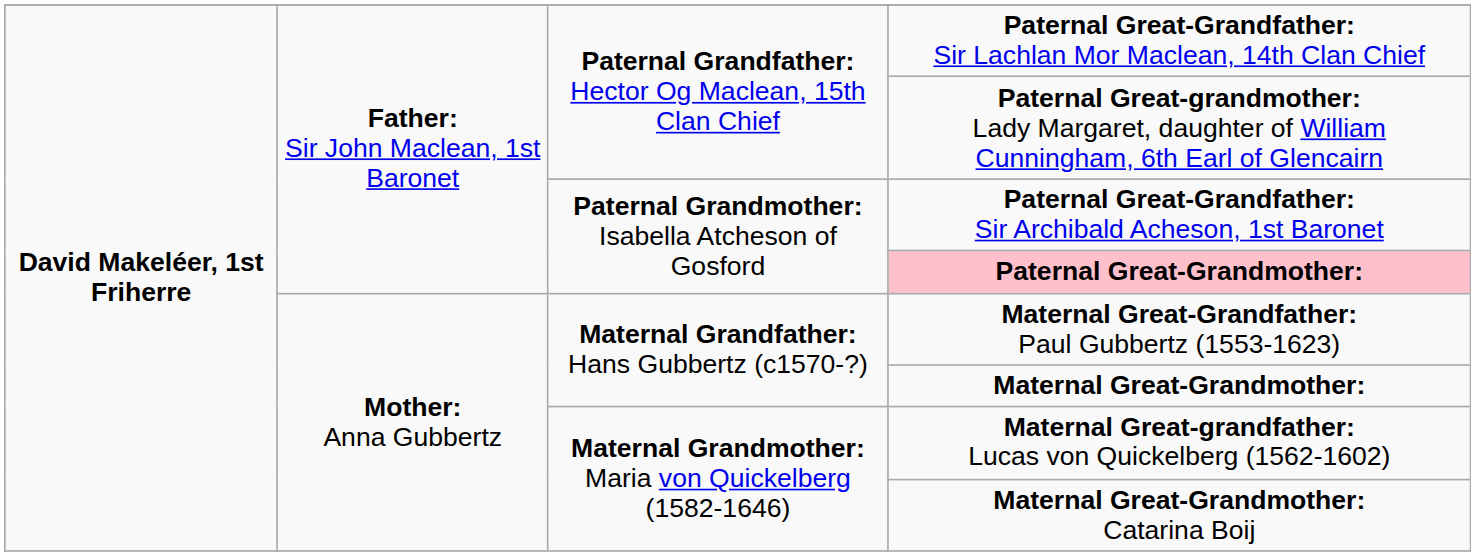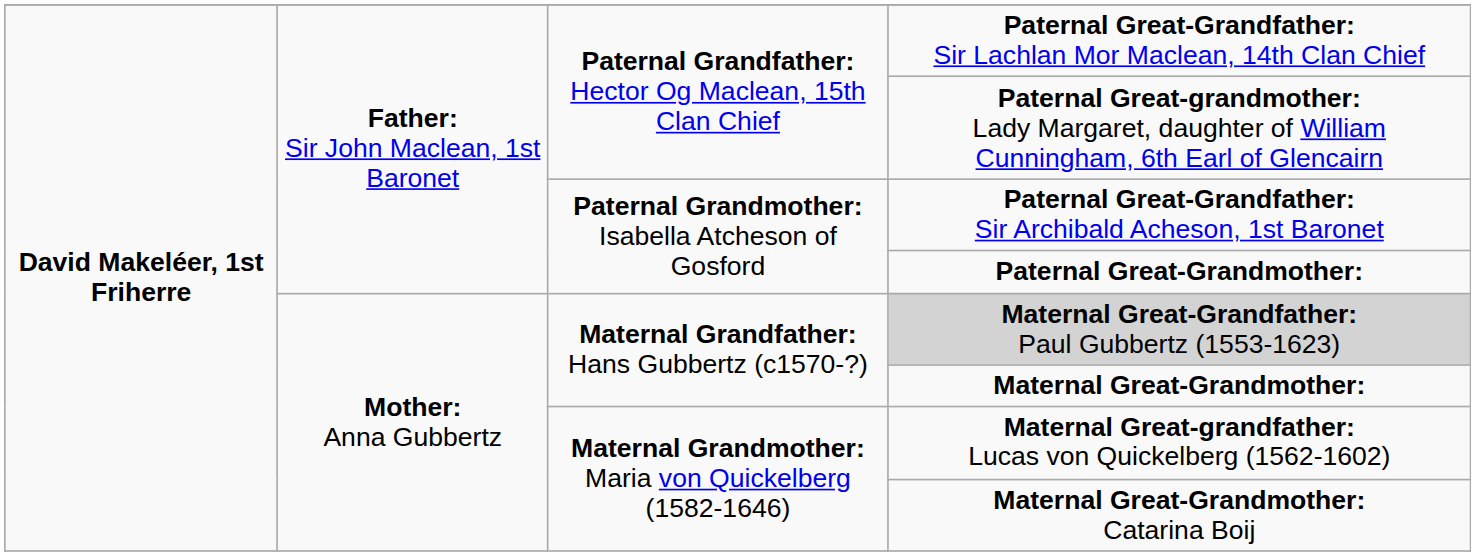(1179, 271) pink background -> (1179, 271) no background
(1179, 328) no background -> (1179, 328) lightgrey background
